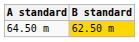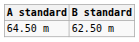(93, 29) gold background -> (93, 29) no background
